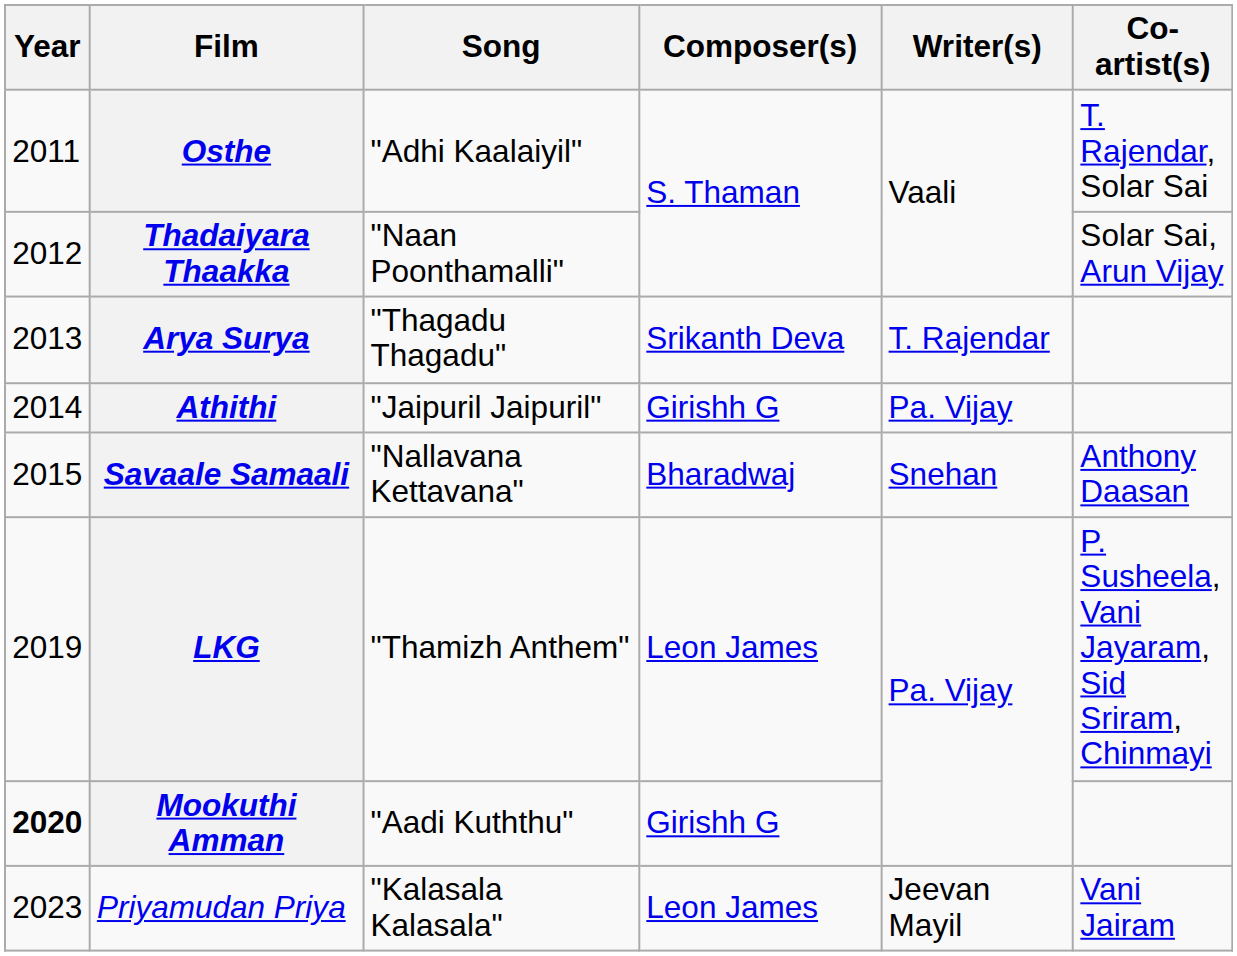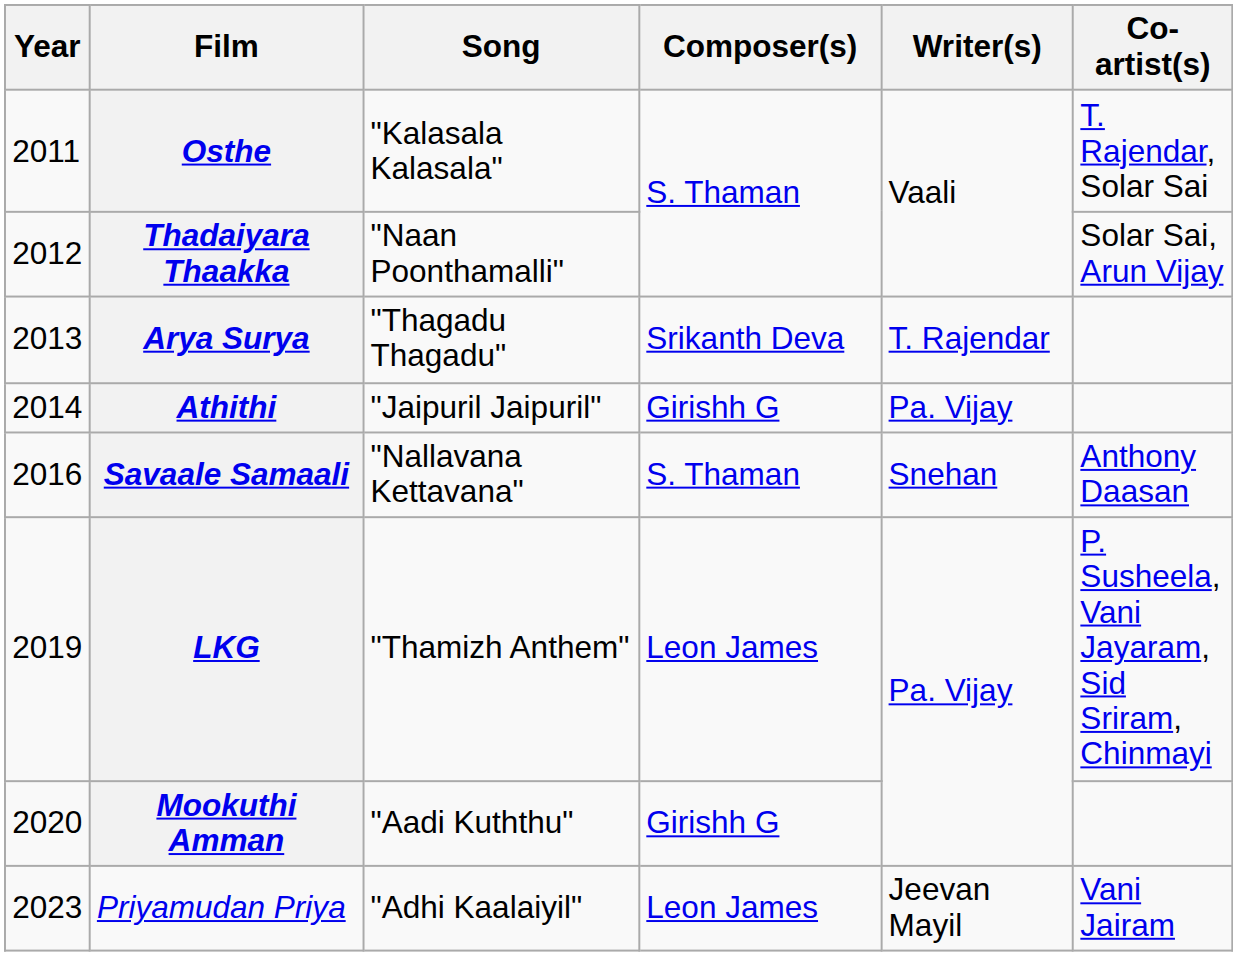(476, 150) "Adhi Kaalaiyil" -> (437, 150) "Kalasala Kalasala"
(47, 474) 2015 -> (47, 474) 2016
(721, 474) Bharadwaj -> (723, 474) S. Thaman
(47, 822) bold -> (47, 822) normal
(437, 908) "Kalasala Kalasala" -> (476, 908) "Adhi Kaalaiyil"
